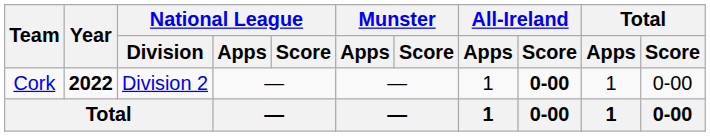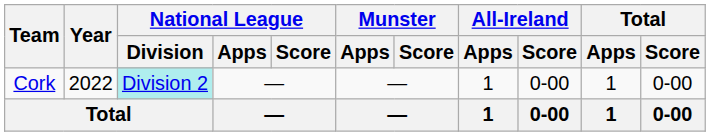(91, 83) bold -> (91, 83) normal
(165, 83) no background -> (165, 83) paleturquoise background
(550, 83) bold -> (550, 83) normal
